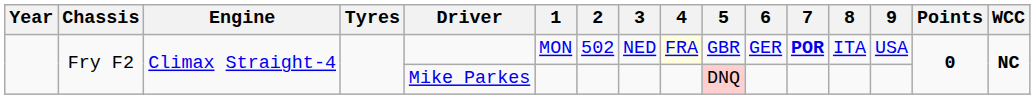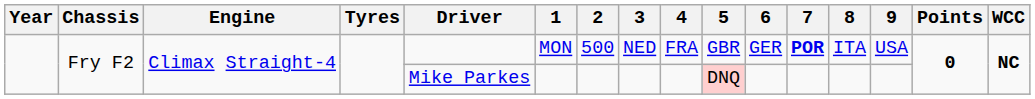(598, 50) 502 -> (598, 50) 500
(682, 50) lightyellow background -> (682, 50) no background
